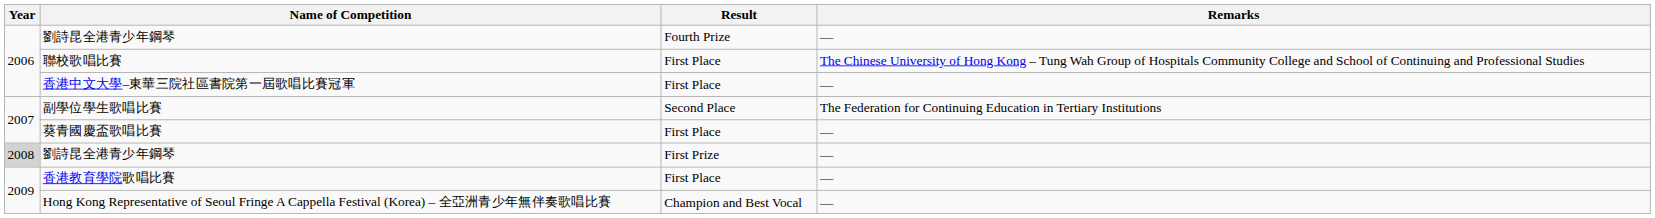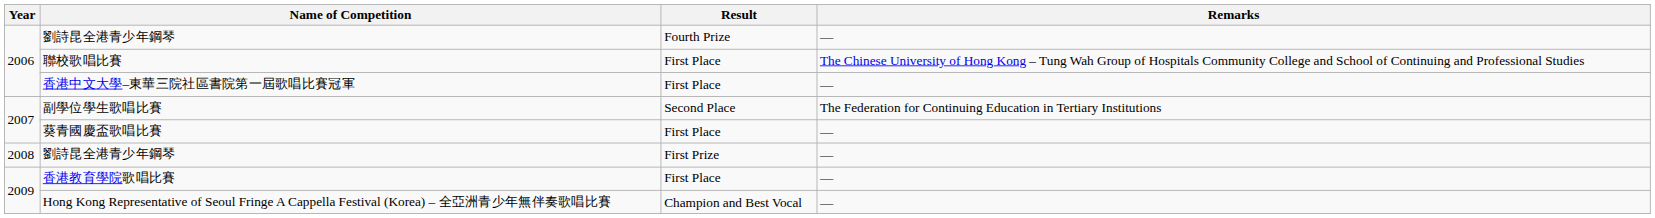(21, 155) lightgrey background -> (21, 155) no background
